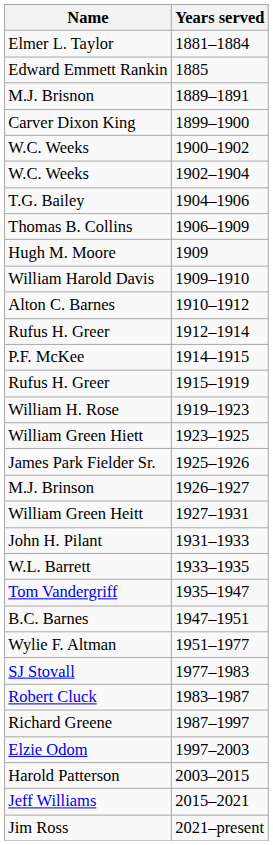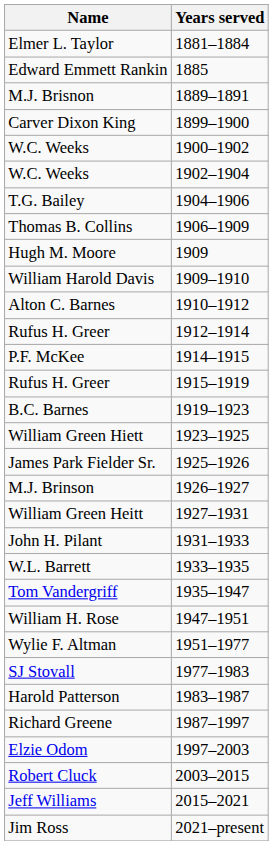(64, 409) William H. Rose -> (48, 409) B.C. Barnes
(48, 618) B.C. Barnes -> (64, 618) William H. Rose
(52, 697) Robert Cluck -> (64, 697) Harold Patterson
(64, 775) Harold Patterson -> (52, 775) Robert Cluck
